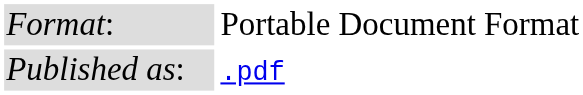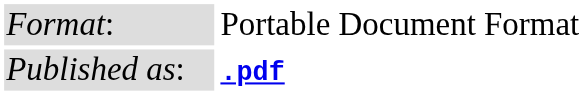(253, 73) normal -> (253, 70) bold
